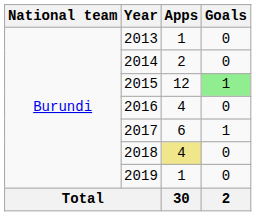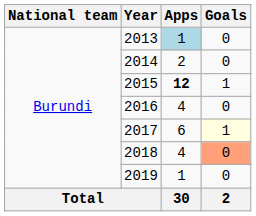(181, 39) no background -> (181, 39) lightblue background
(181, 85) normal -> (181, 85) bold
(226, 85) lightgreen background -> (226, 85) no background
(226, 130) no background -> (226, 130) lightyellow background
(181, 153) khaki background -> (181, 153) no background
(226, 153) no background -> (226, 153) lightsalmon background
